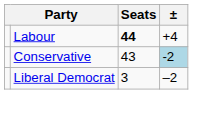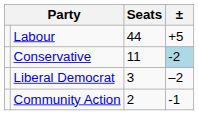(128, 36) bold -> (134, 36) normal
(170, 36) +4 -> (176, 36) +5
(128, 57) 43 -> (134, 57) 11
+ row: (67, 99)
